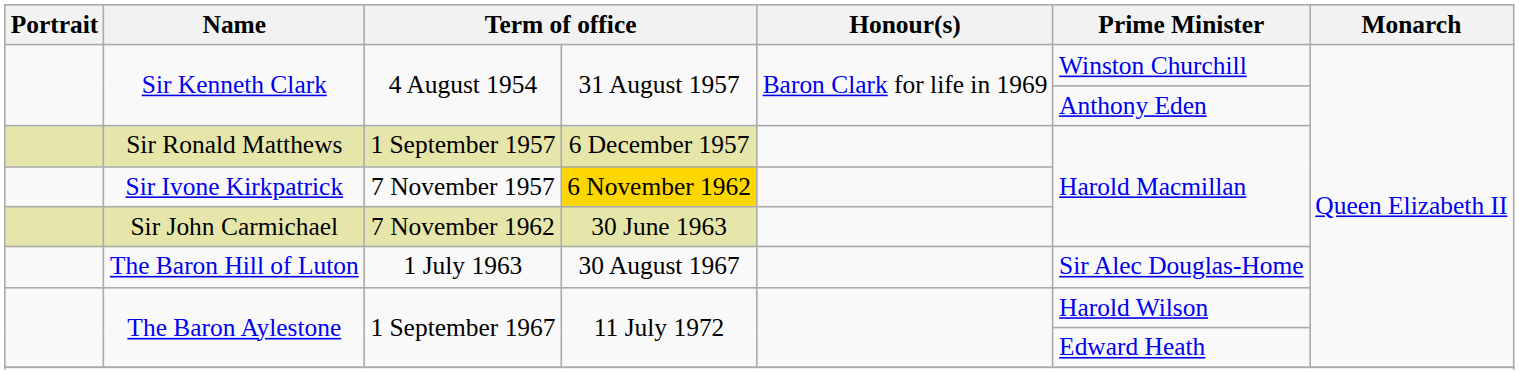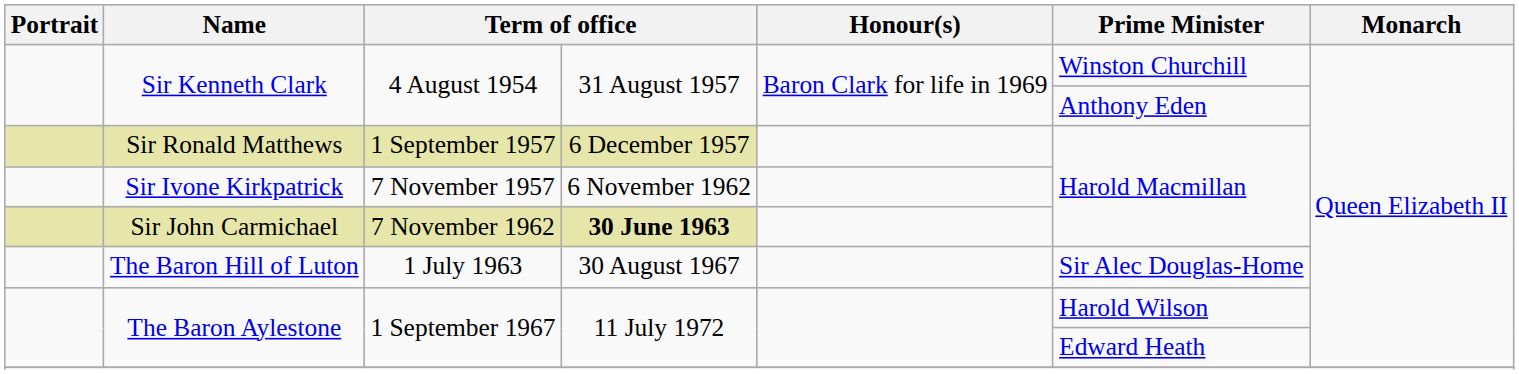(659, 186) gold background -> (659, 186) no background
(659, 226) normal -> (659, 226) bold
